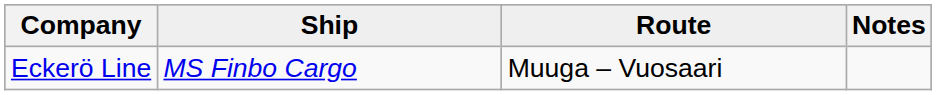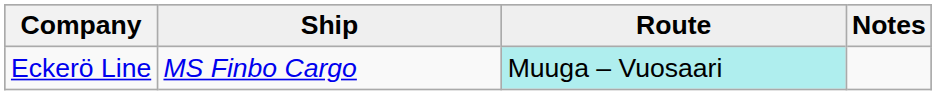(615, 67) no background -> (615, 67) paleturquoise background
